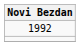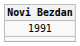(40, 29) 1992 -> (40, 29) 1991
